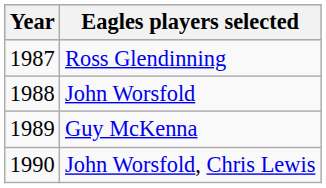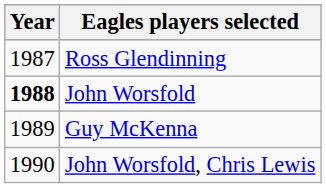(32, 93) normal -> (32, 93) bold
